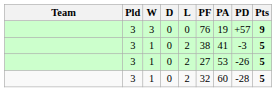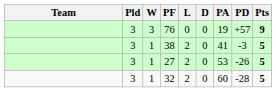columns swapped: (169, 12) <-> (205, 12)
